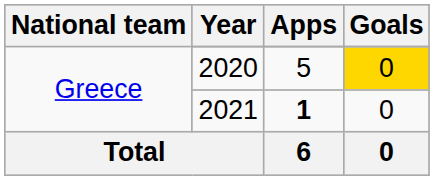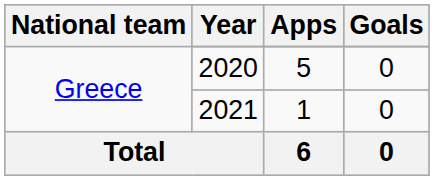(387, 68) gold background -> (387, 68) no background
(304, 110) bold -> (304, 110) normal
